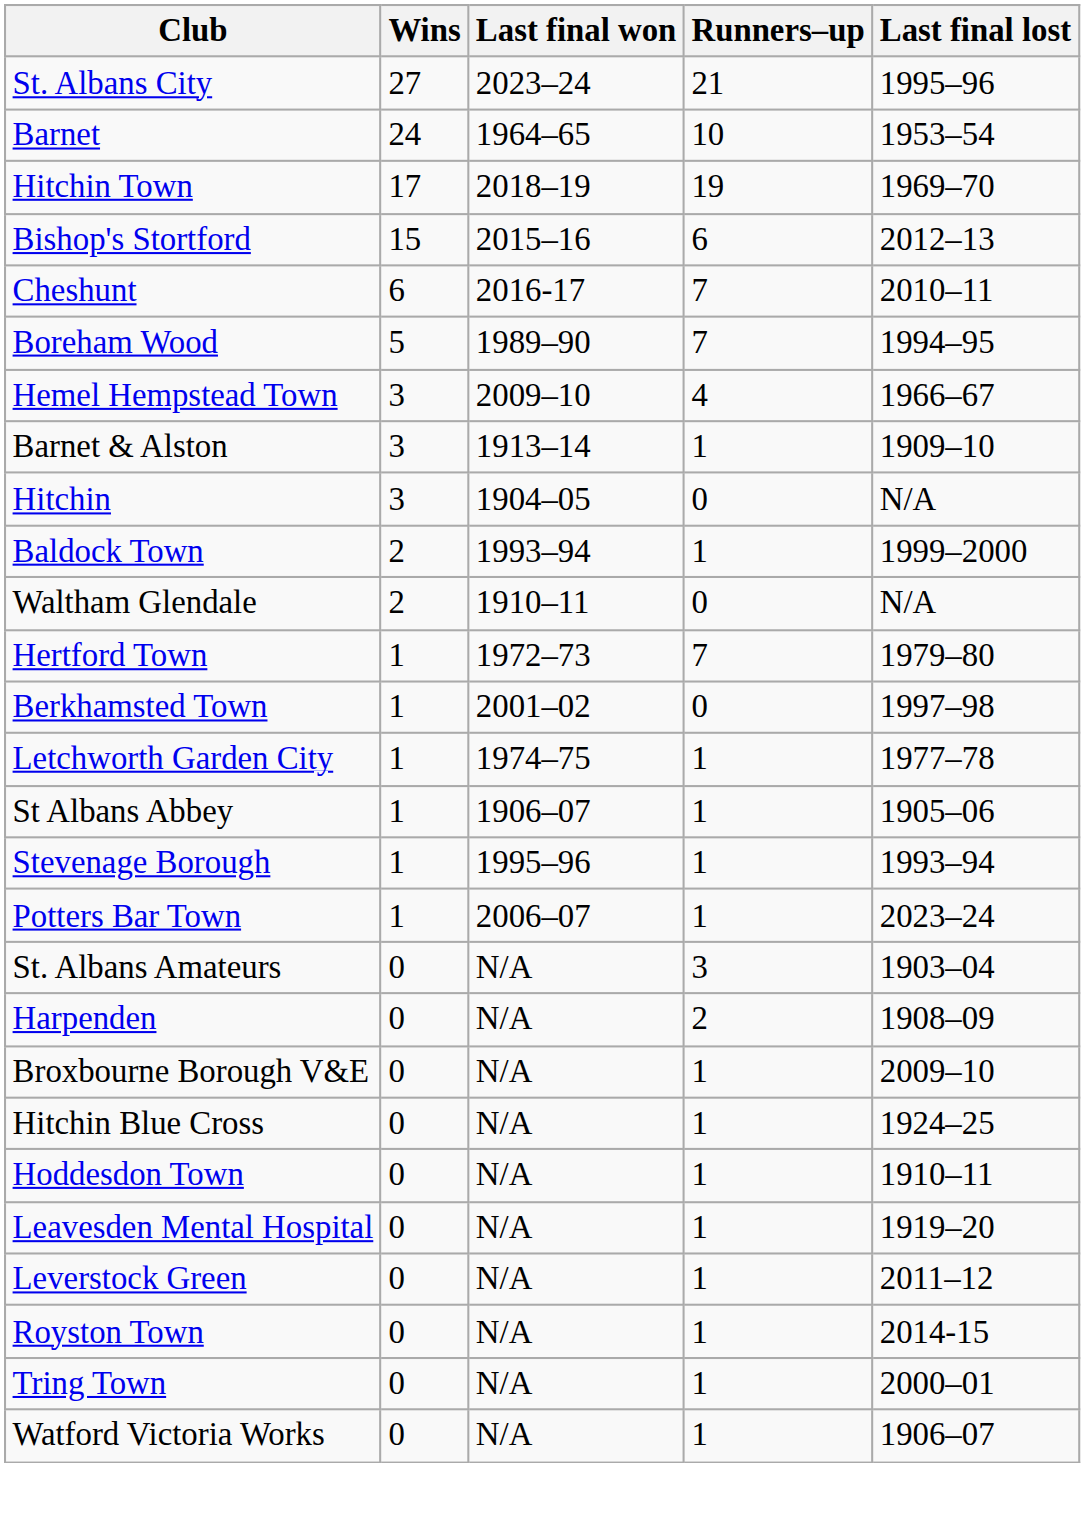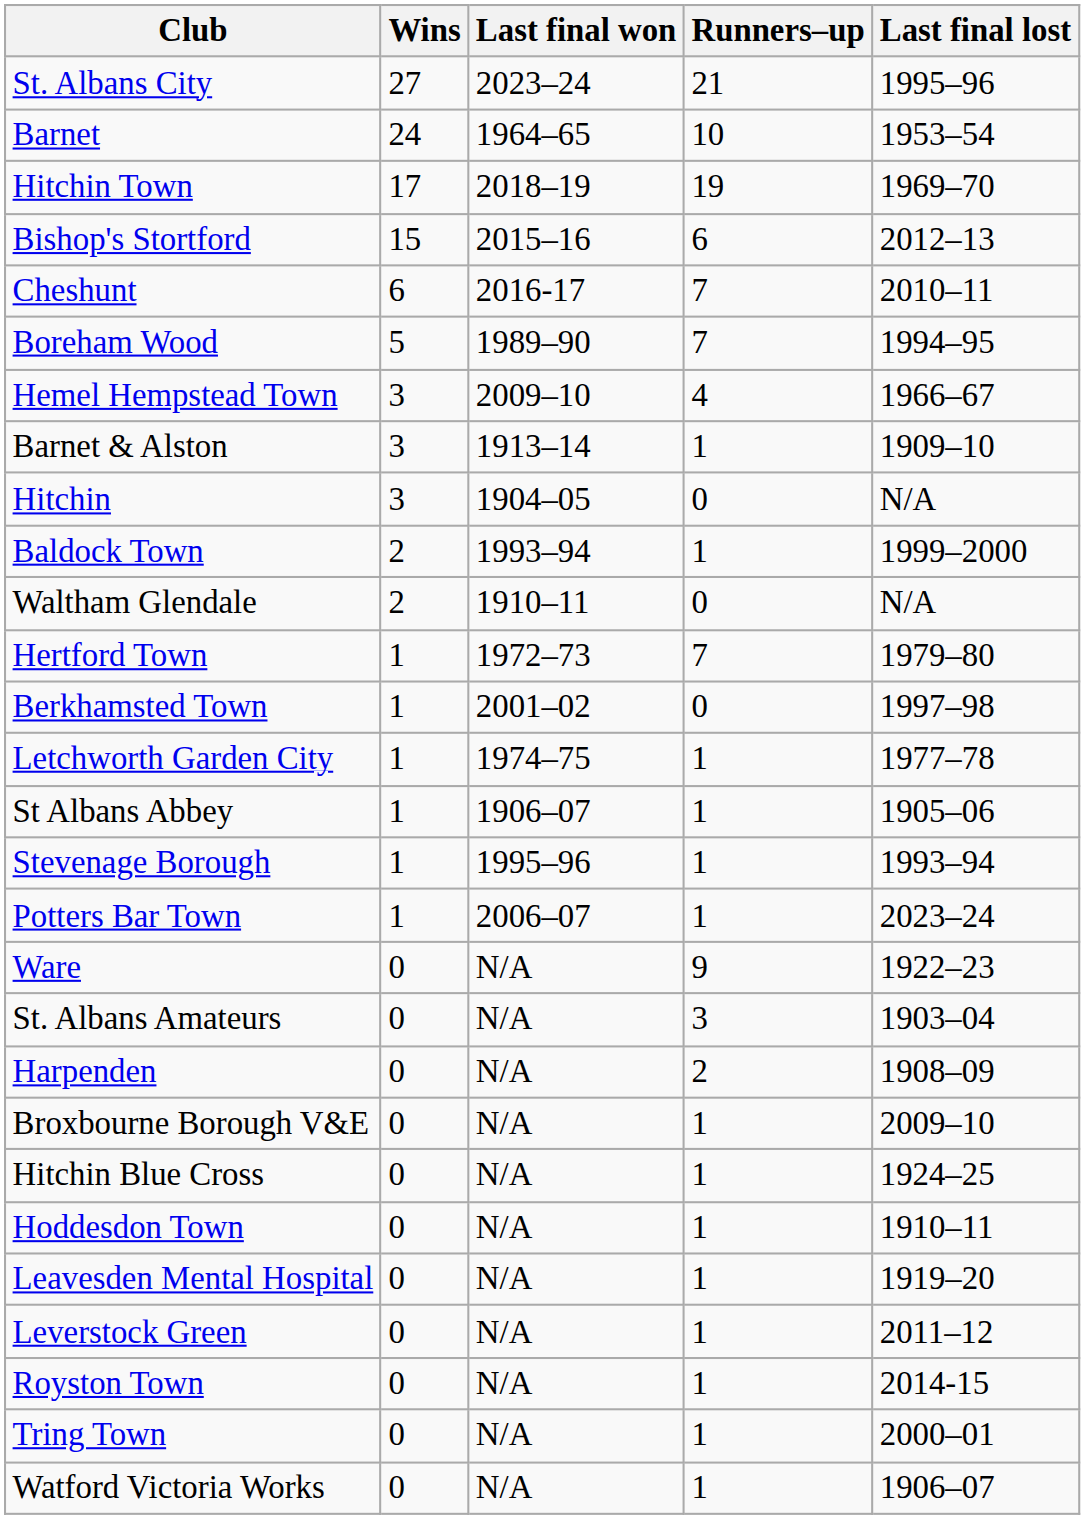+ row: (47, 966)
